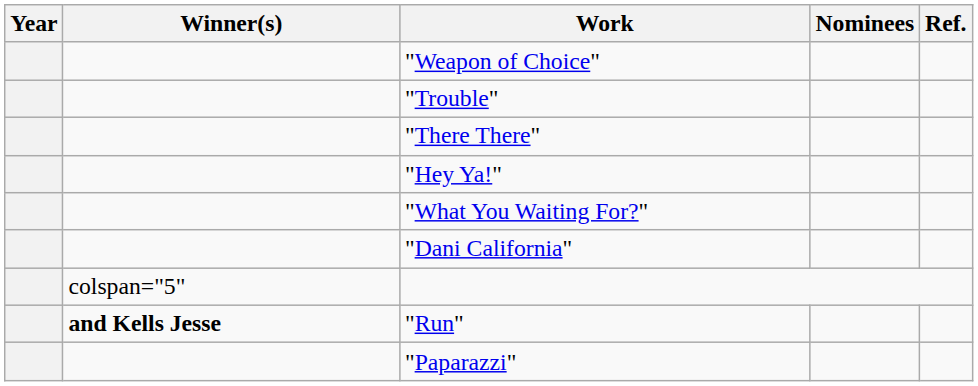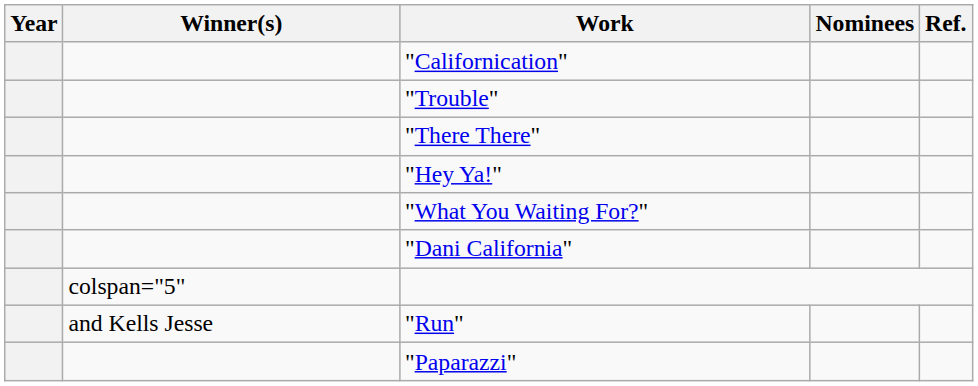+ row: (486, 60)
- row: (502, 60)
(145, 323) bold -> (141, 323) normal
